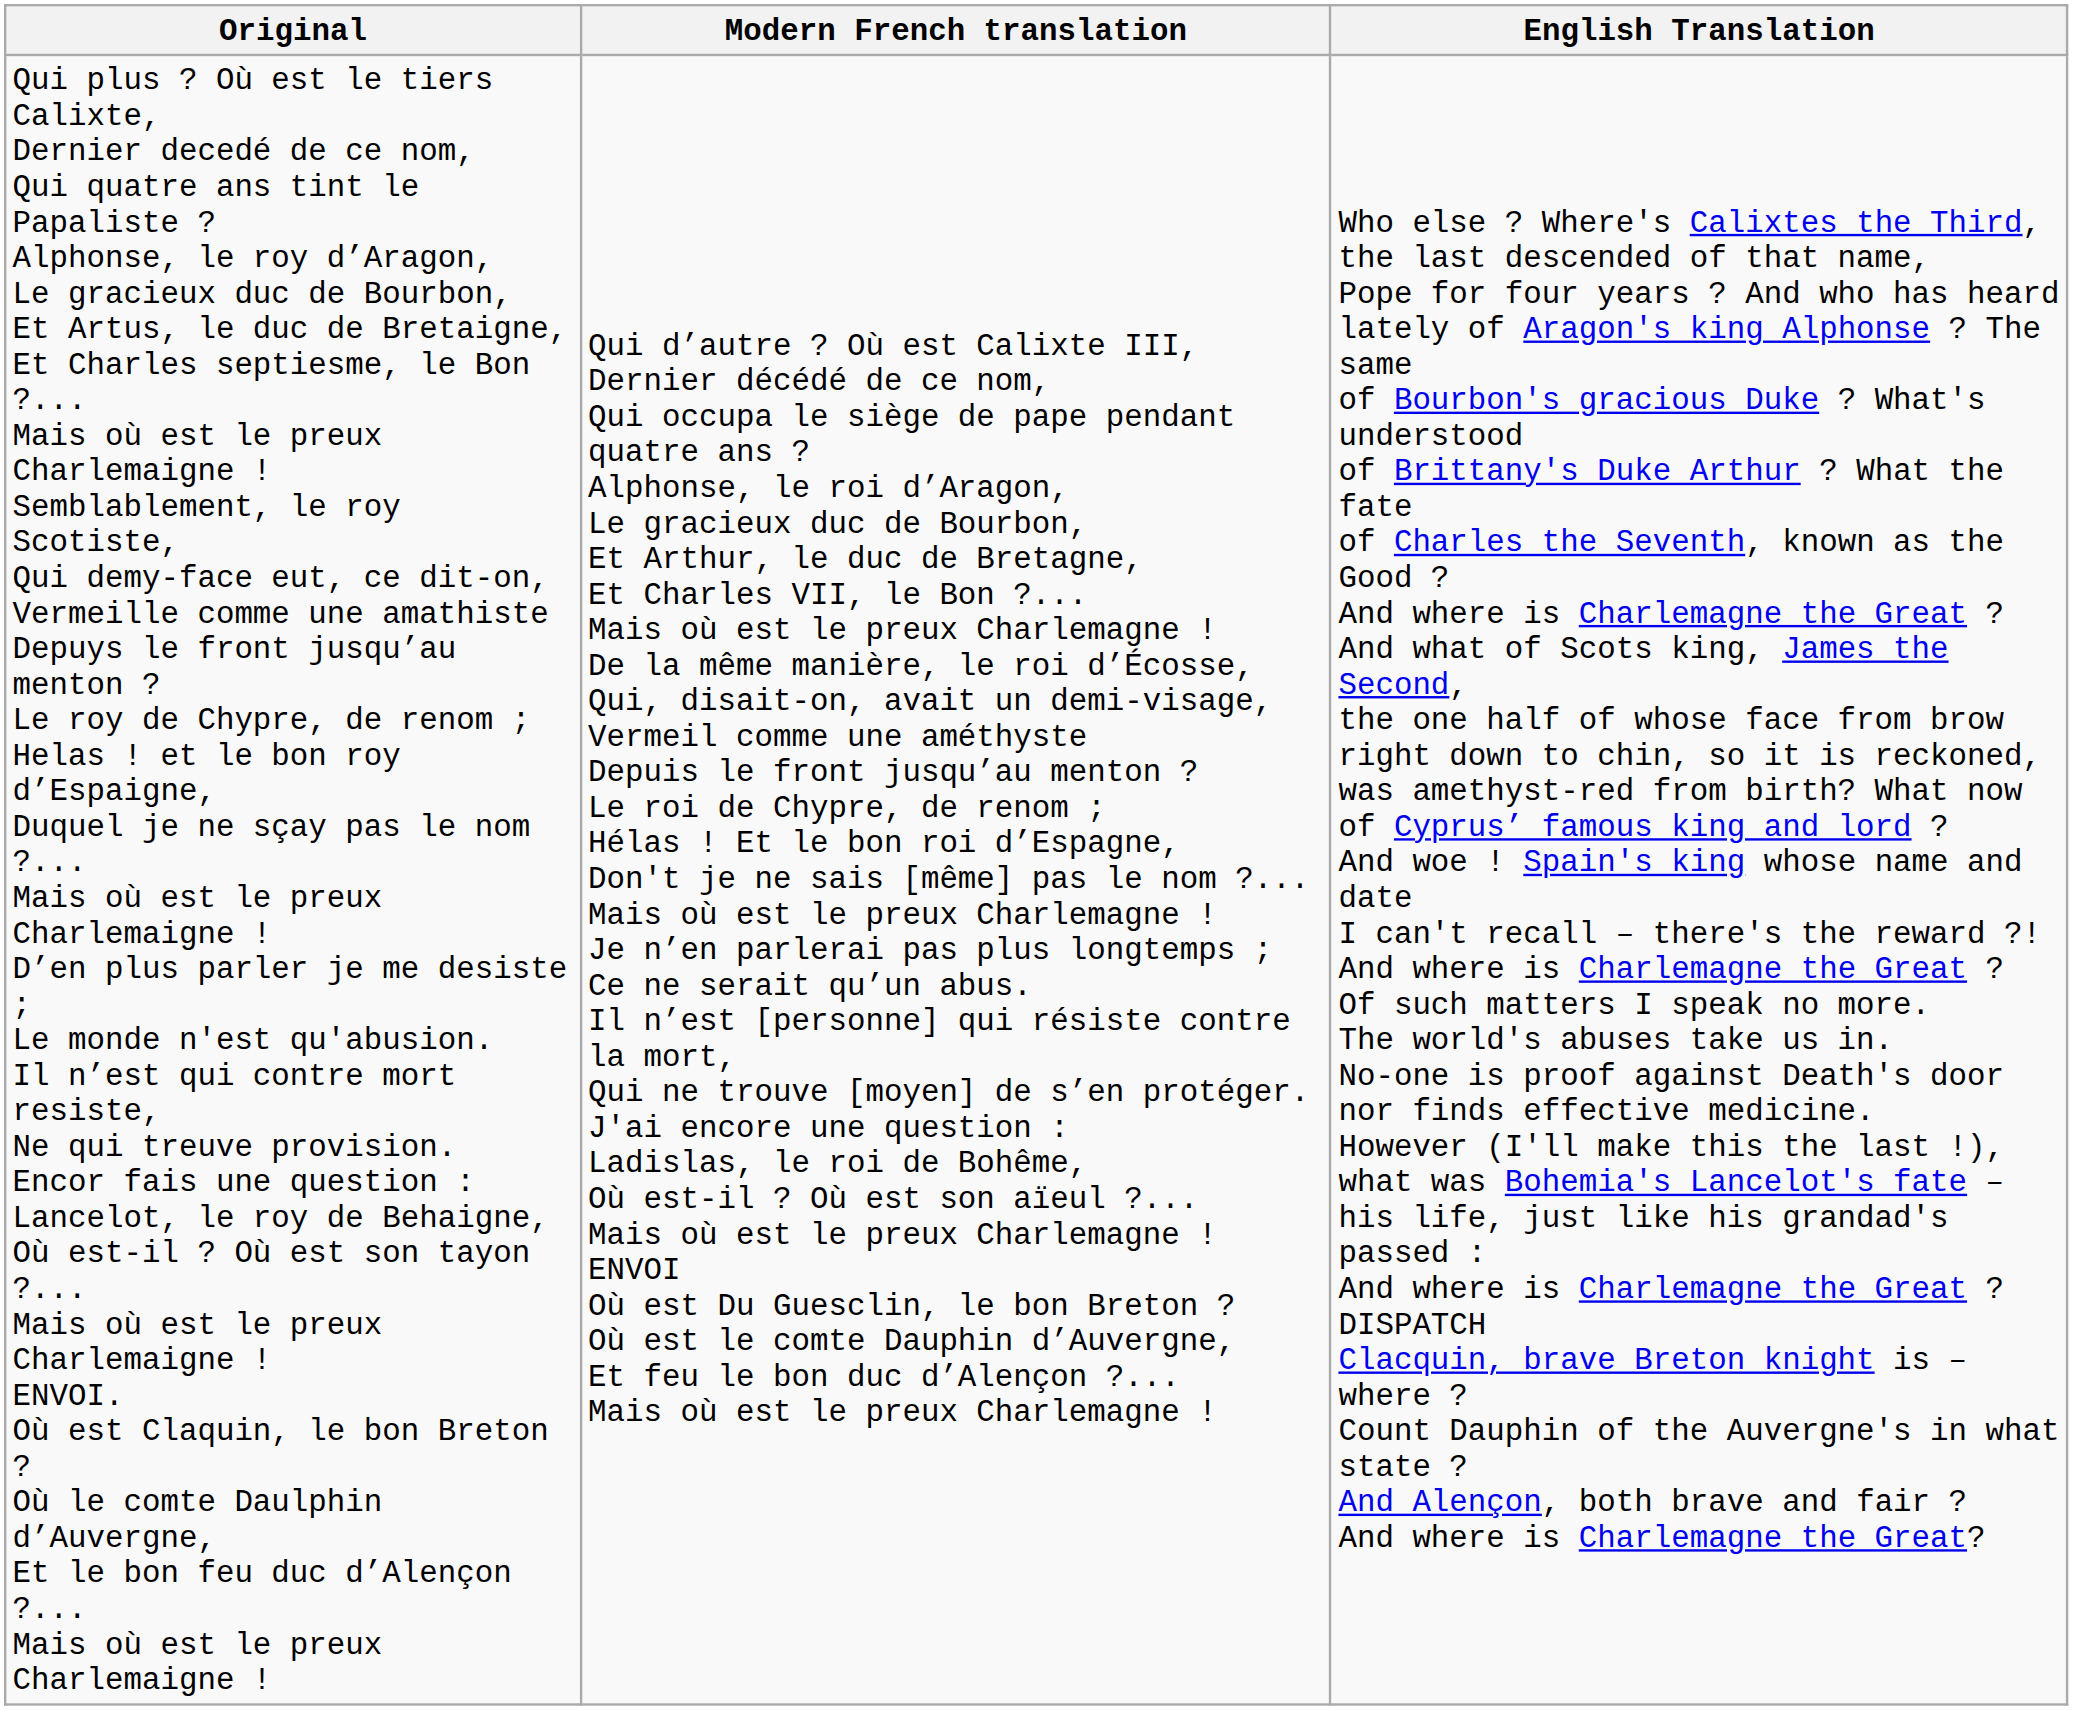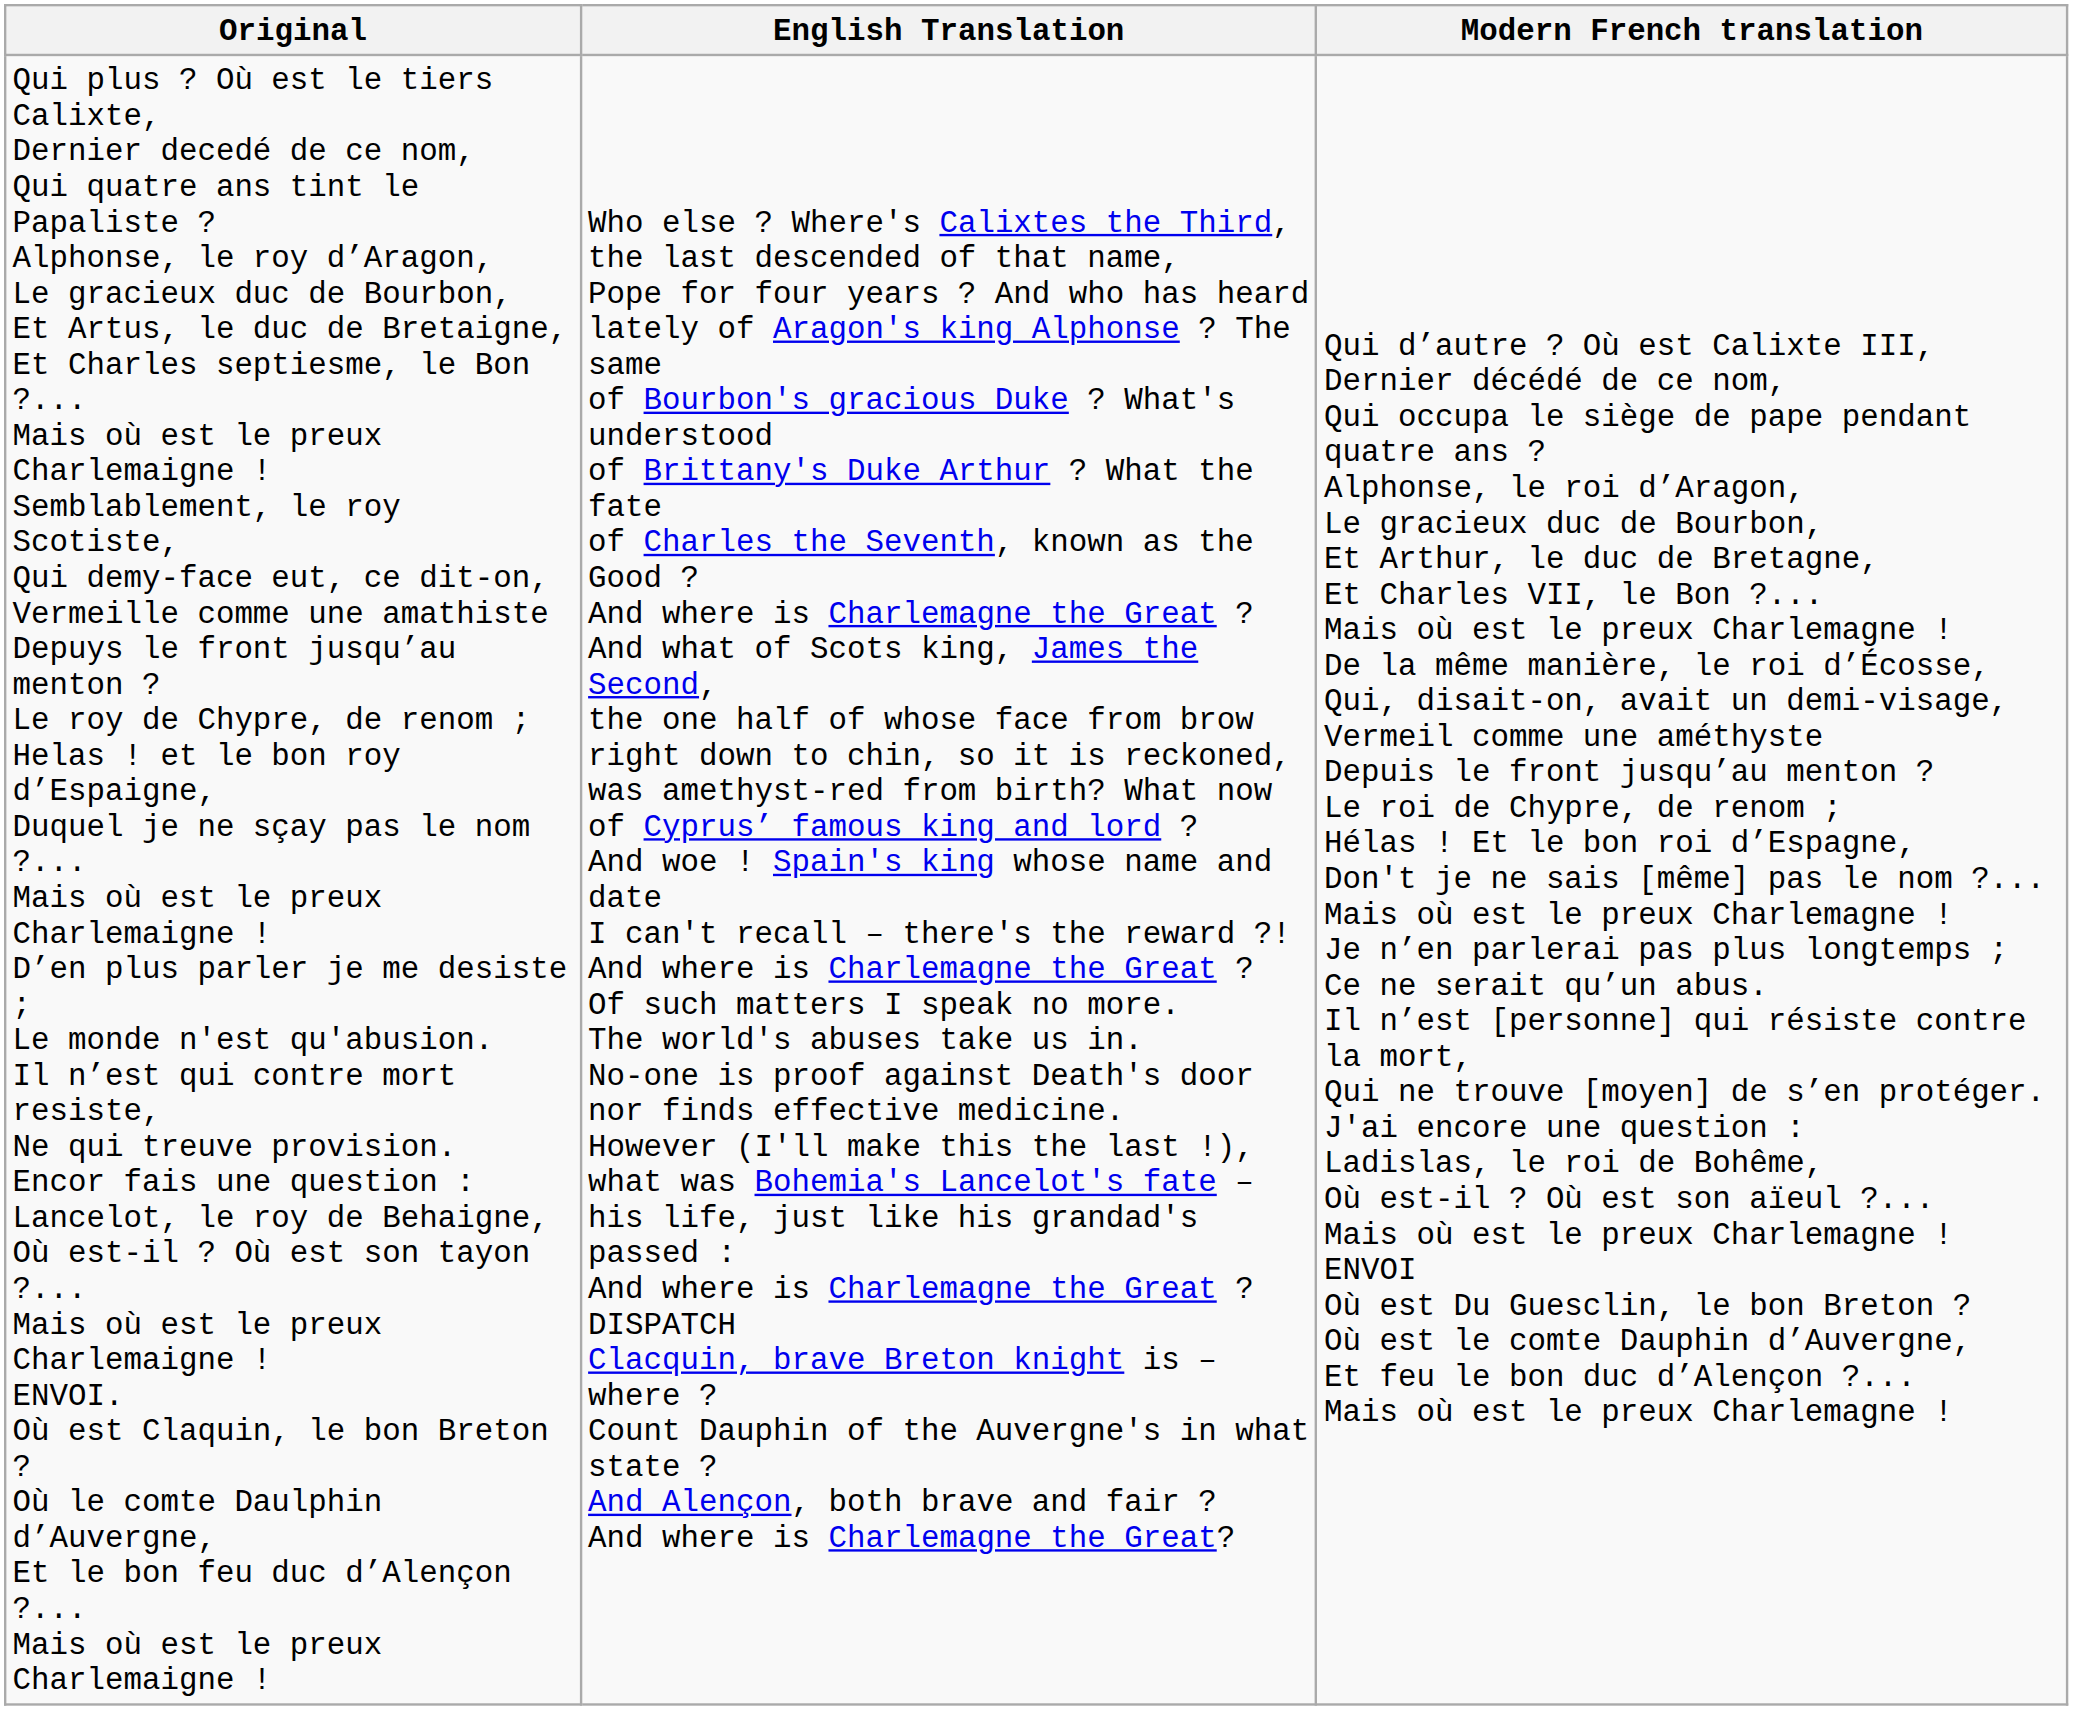columns swapped: (956, 30) <-> (1699, 30)
